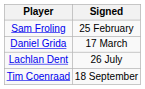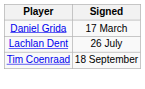- row: (38, 28)
